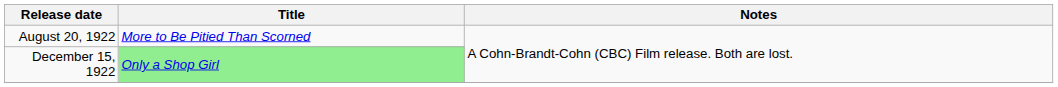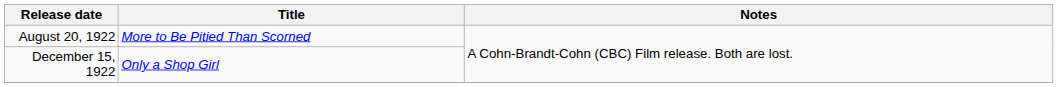(170, 64) lightgreen background -> (170, 64) no background
